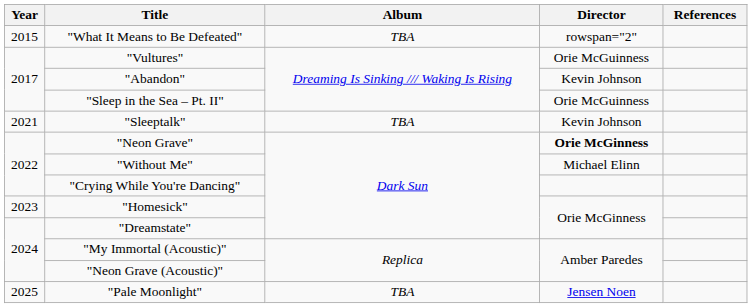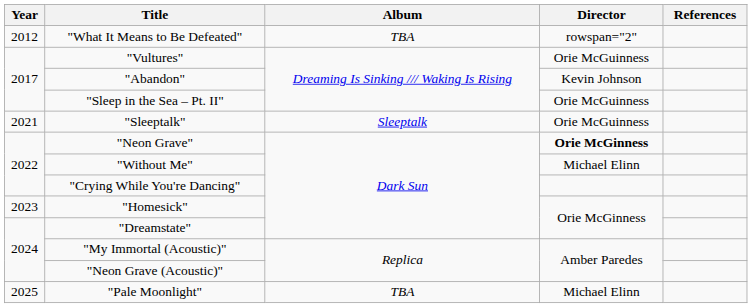(25, 36) 2015 -> (25, 36) 2012
(402, 121) TBA -> (402, 121) Sleeptalk
(601, 121) Kevin Johnson -> (601, 121) Orie McGuinness
(601, 292) Jensen Noen -> (601, 292) Michael Elinn
